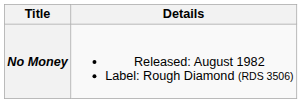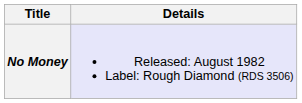(184, 68) no background -> (184, 68) lavender background
